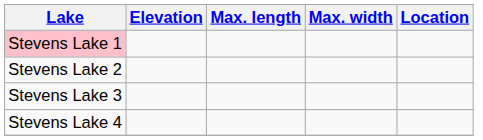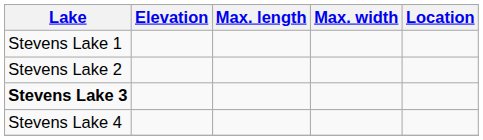(65, 43) pink background -> (65, 43) no background
(65, 95) normal -> (68, 95) bold
